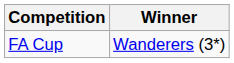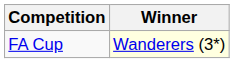(169, 44) no background -> (169, 44) lightyellow background
